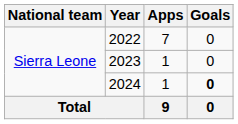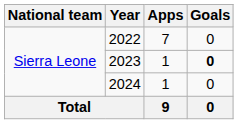(210, 61) normal -> (210, 61) bold
(210, 84) bold -> (210, 84) normal
